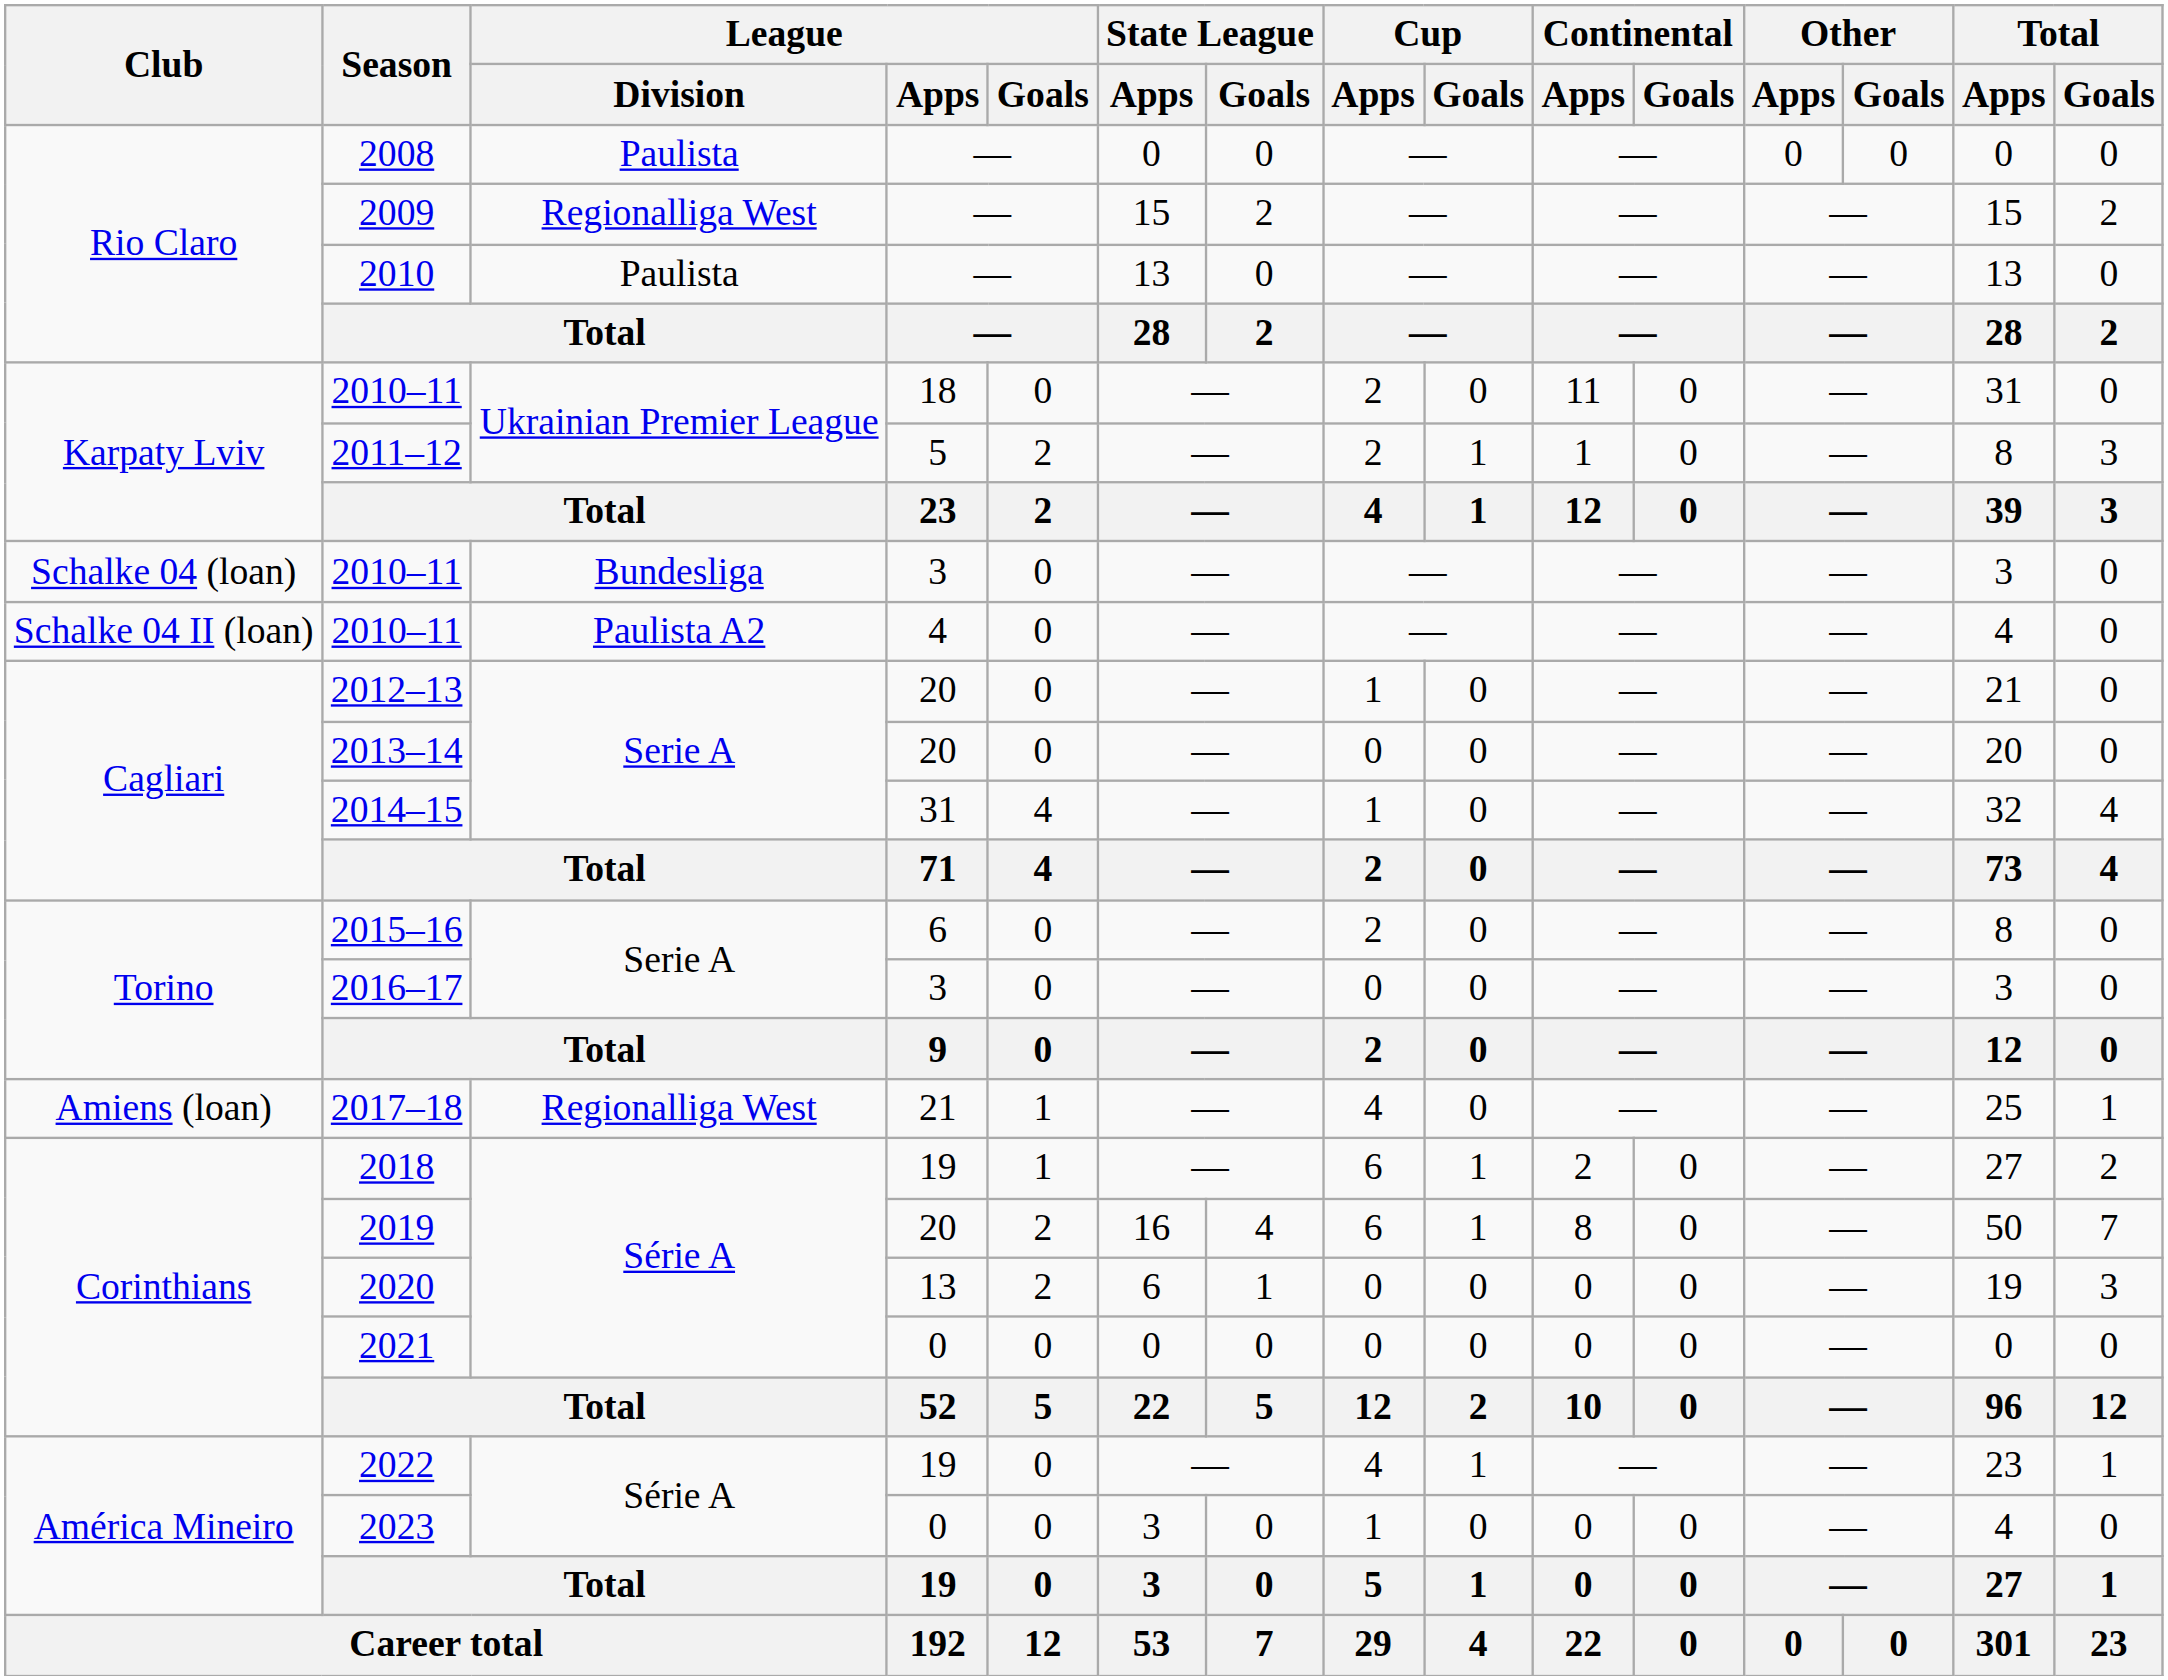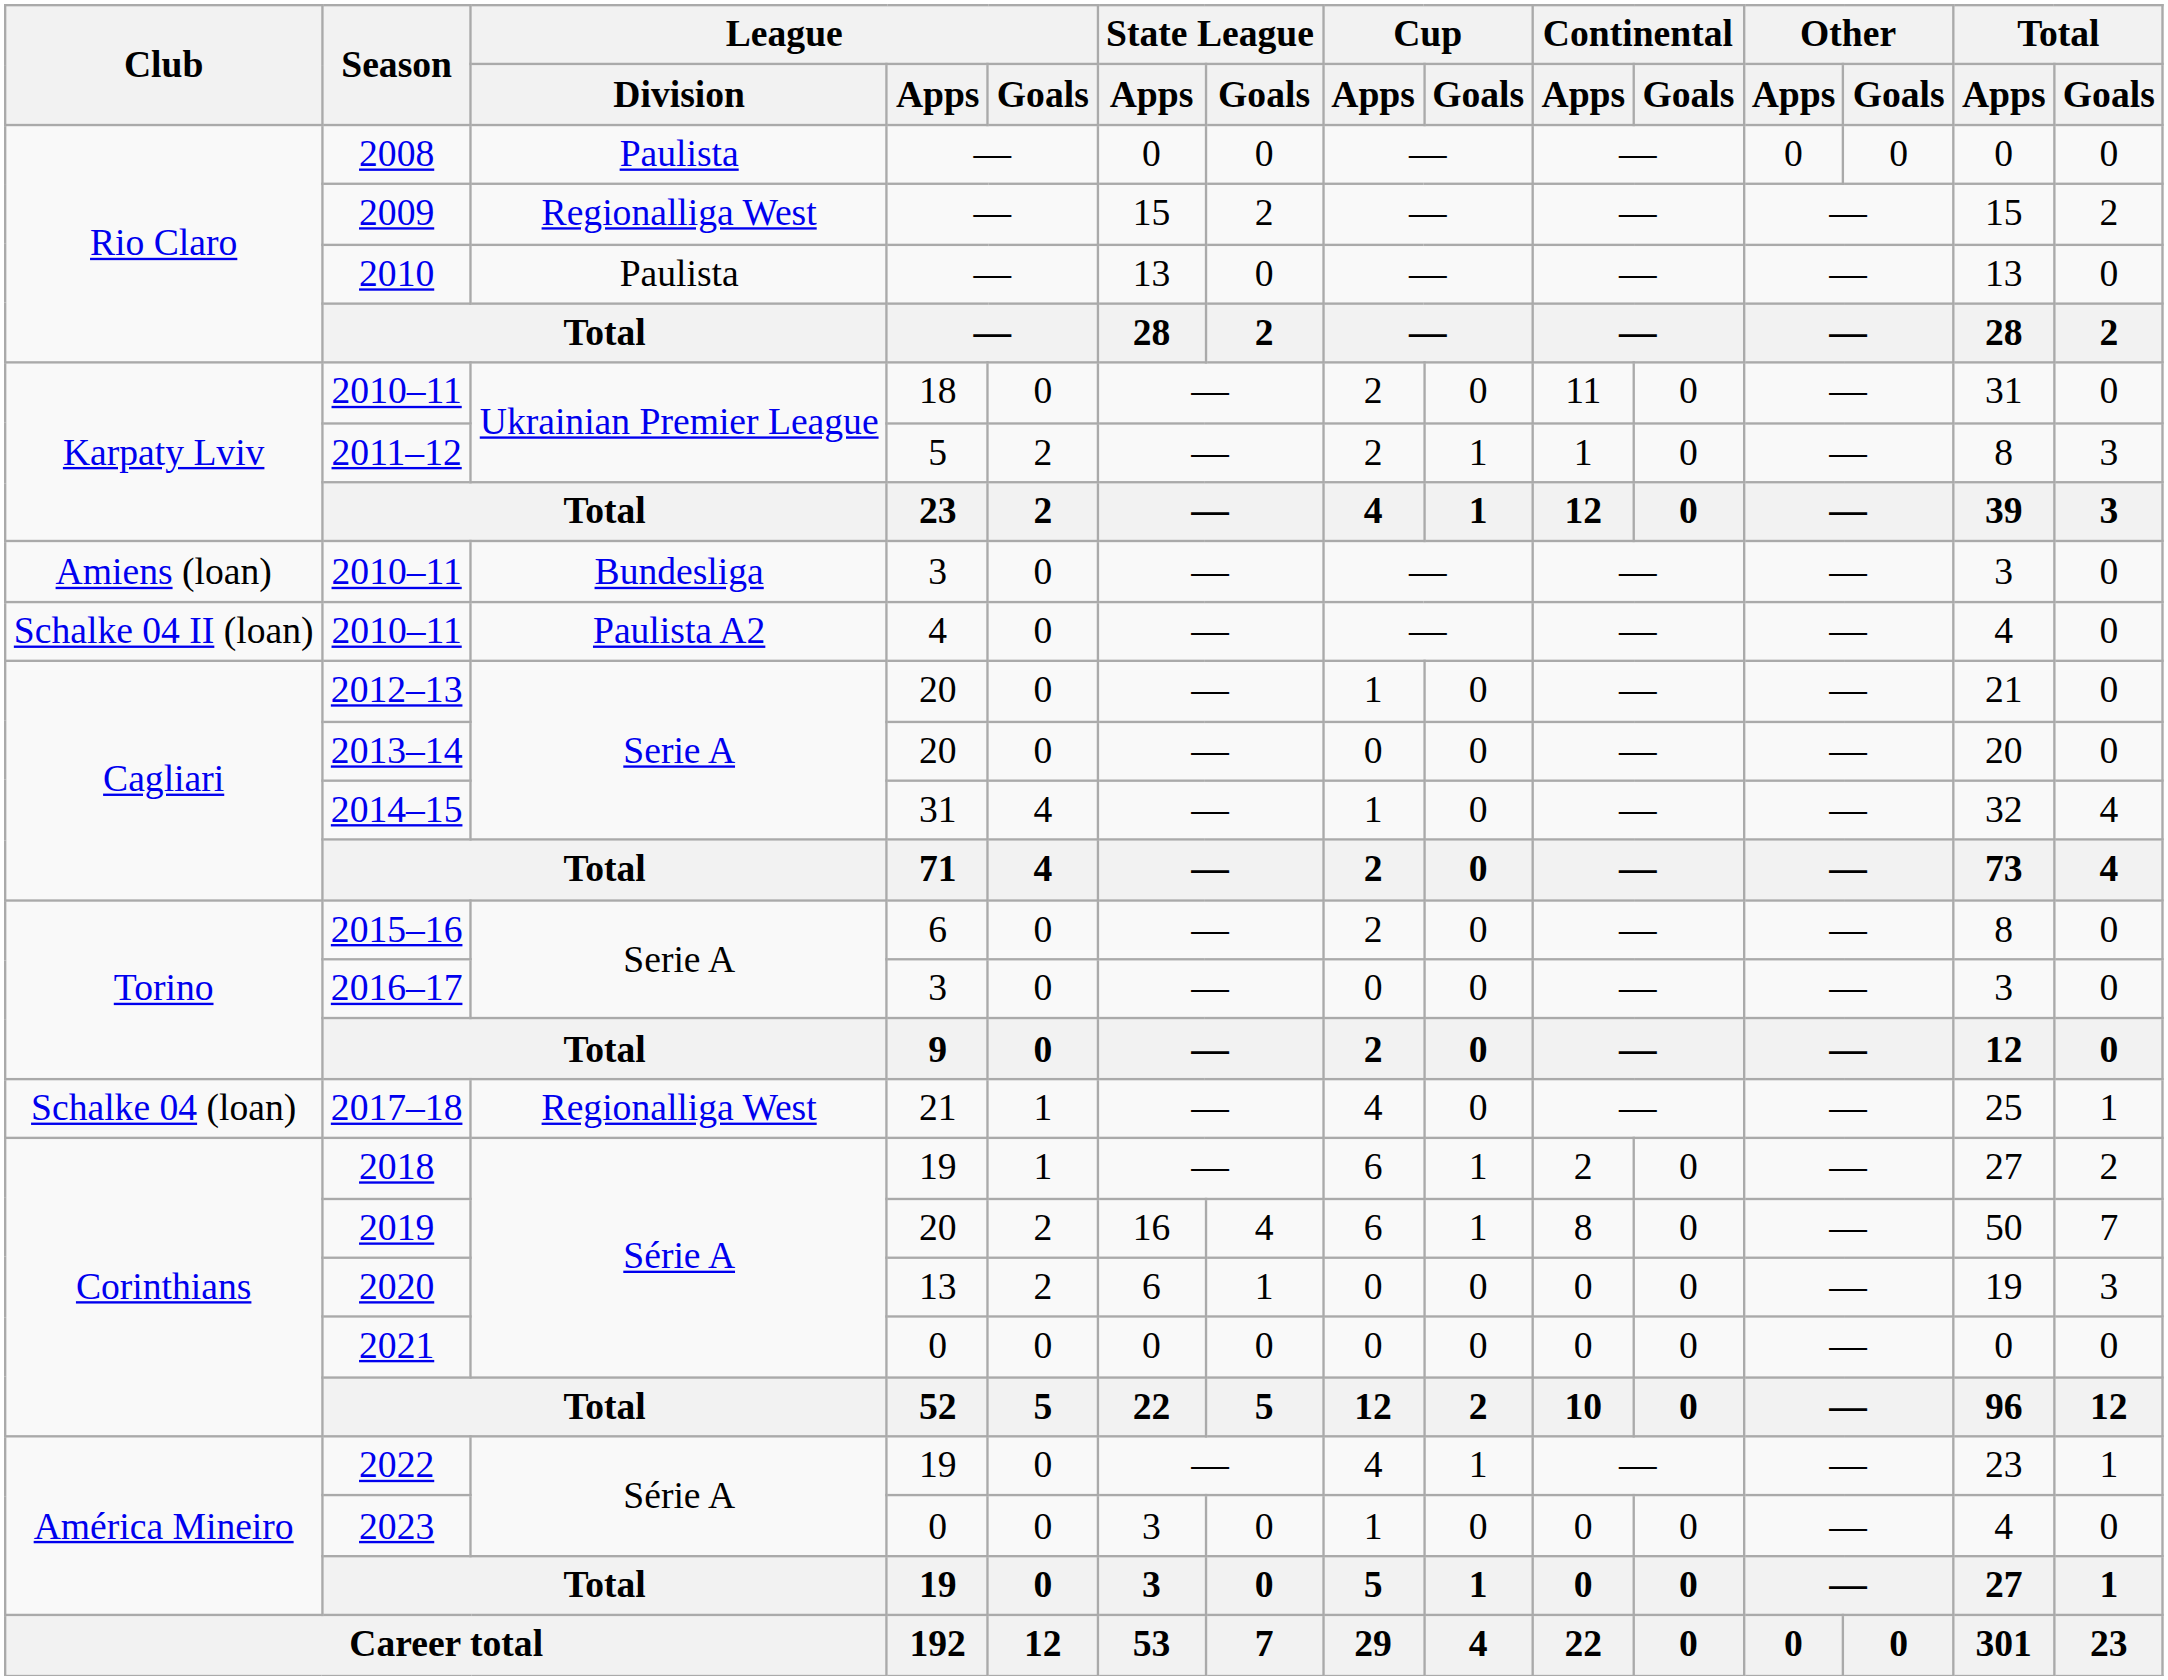(164, 570) Schalke 04 (loan) -> (164, 570) Amiens (loan)
(164, 1107) Amiens (loan) -> (164, 1107) Schalke 04 (loan)
